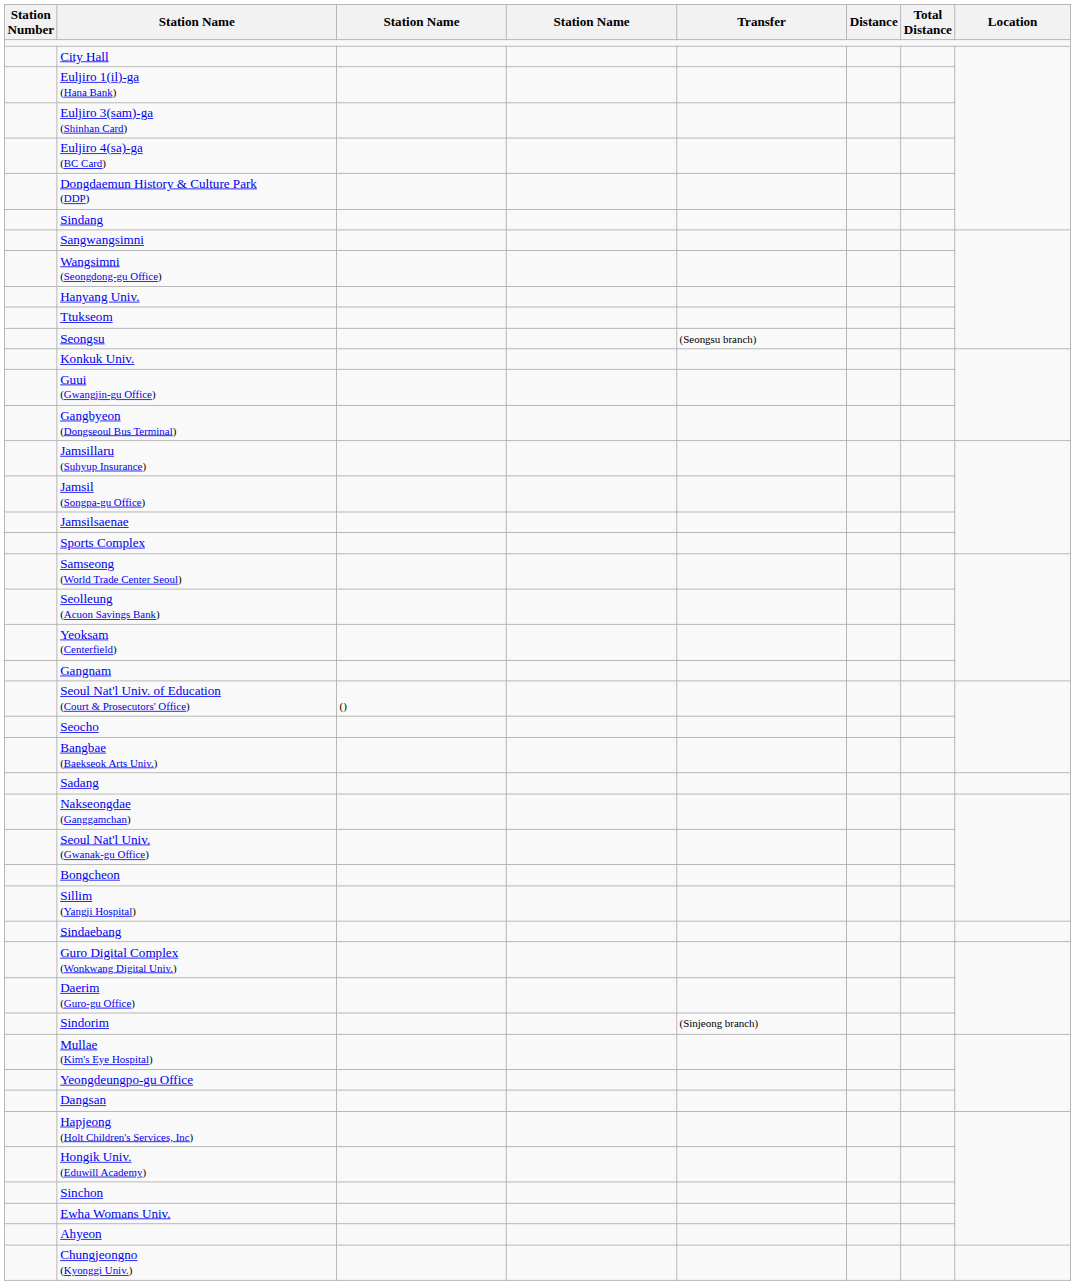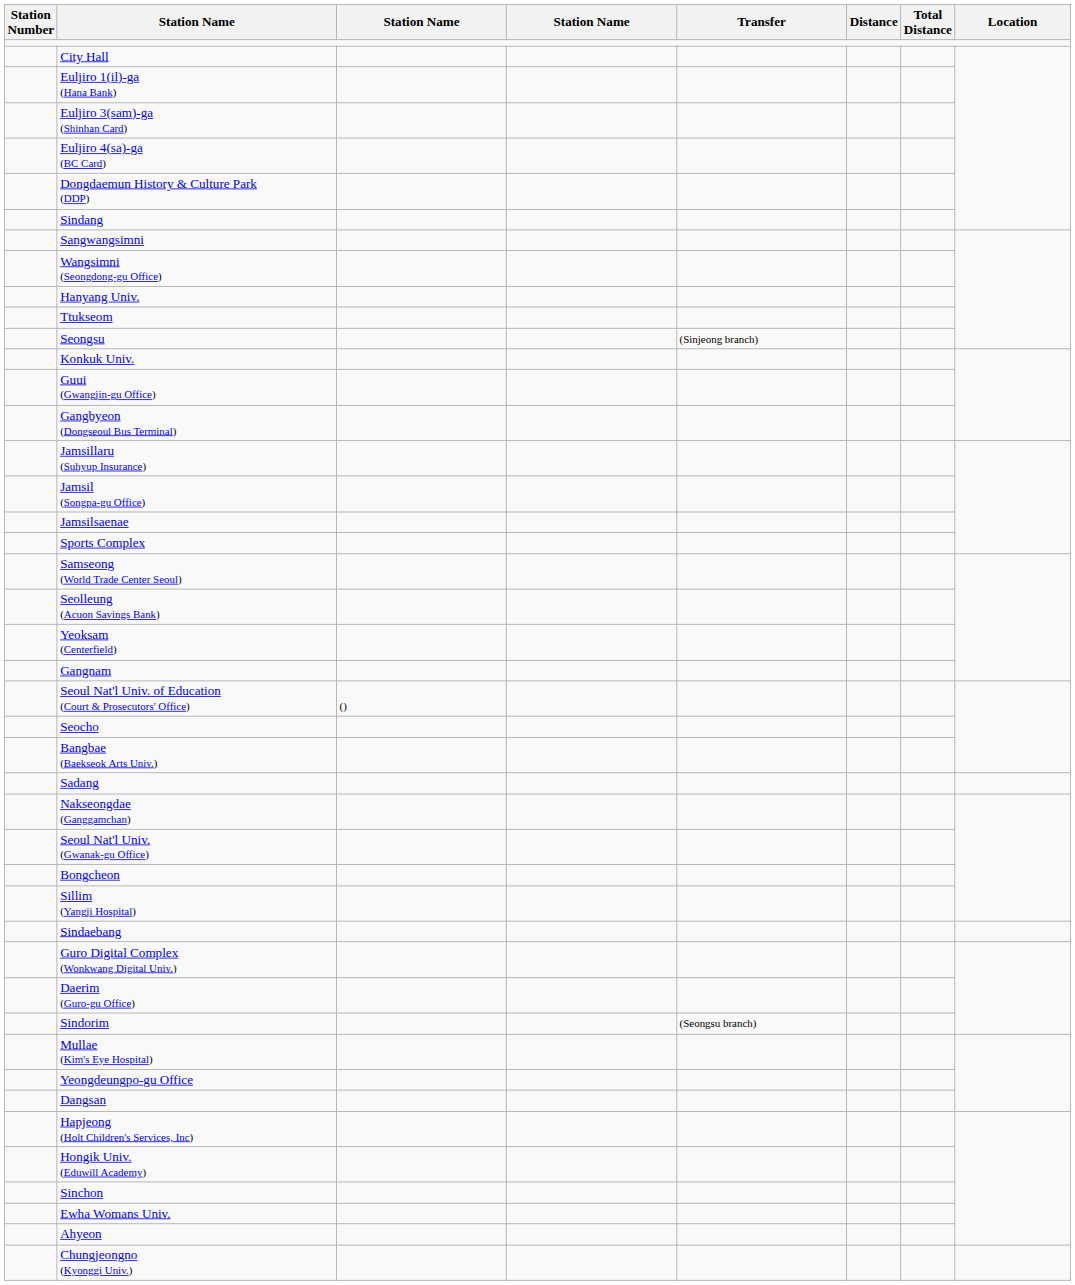(718, 339) (Seongsu branch) -> (719, 339) (Sinjeong branch)
(719, 1024) (Sinjeong branch) -> (718, 1024) (Seongsu branch)
